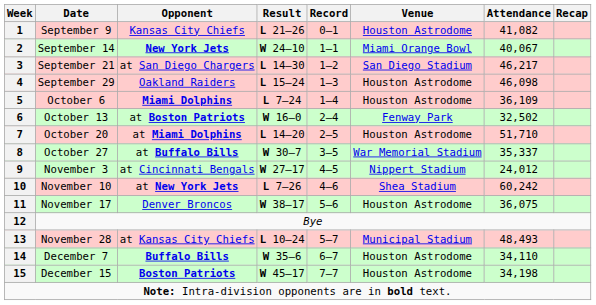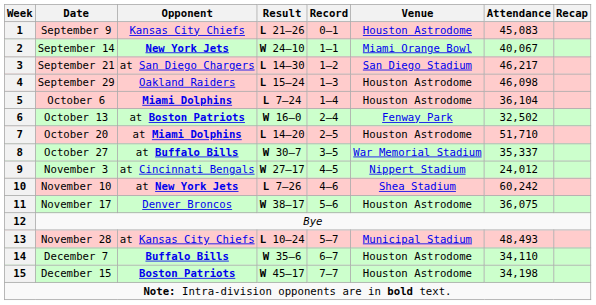(519, 30) 41,082 -> (519, 30) 45,083
(519, 100) 36,109 -> (519, 100) 36,104
